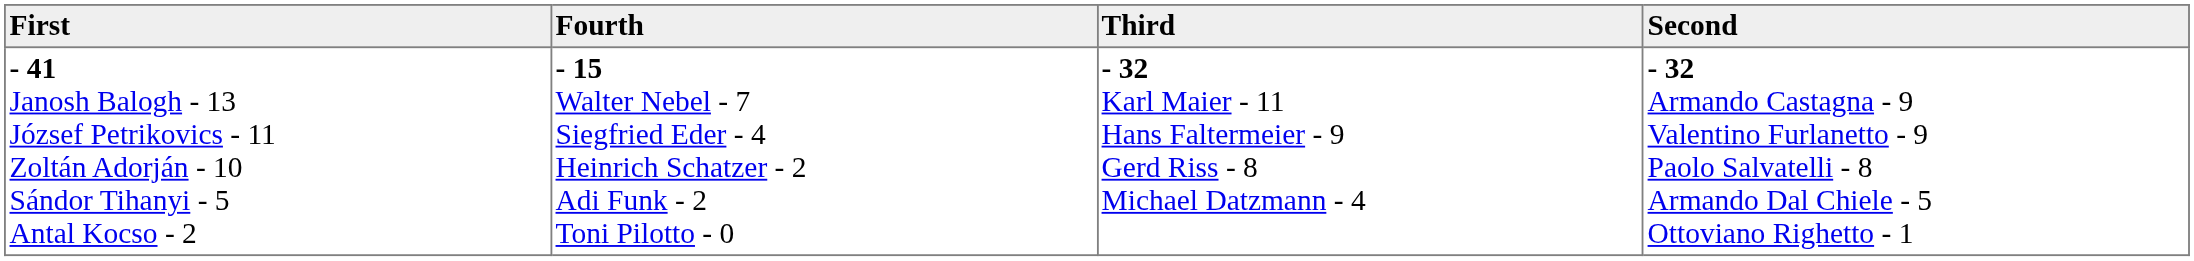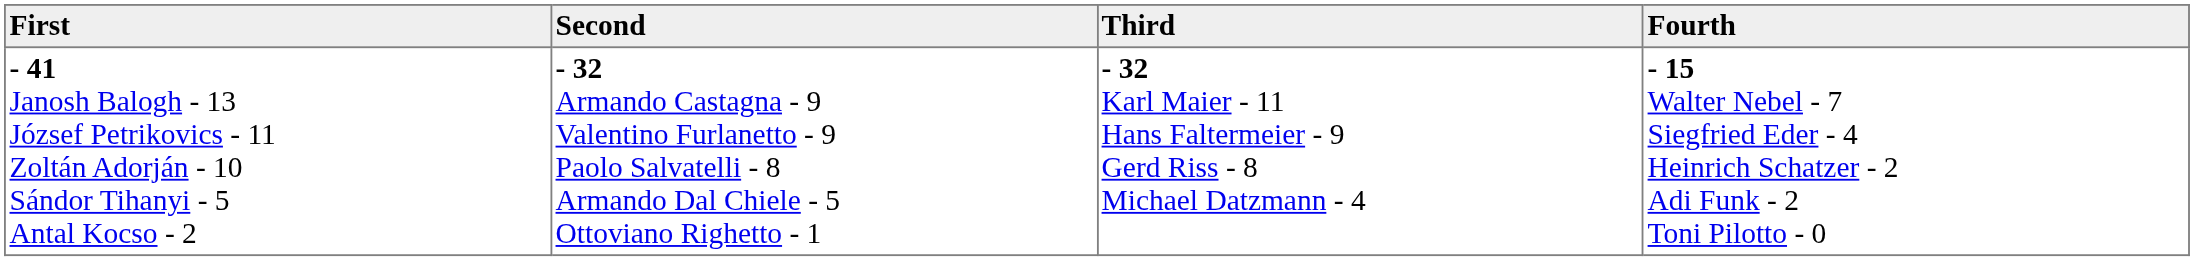columns swapped: (1693, 25) <-> (600, 25)
